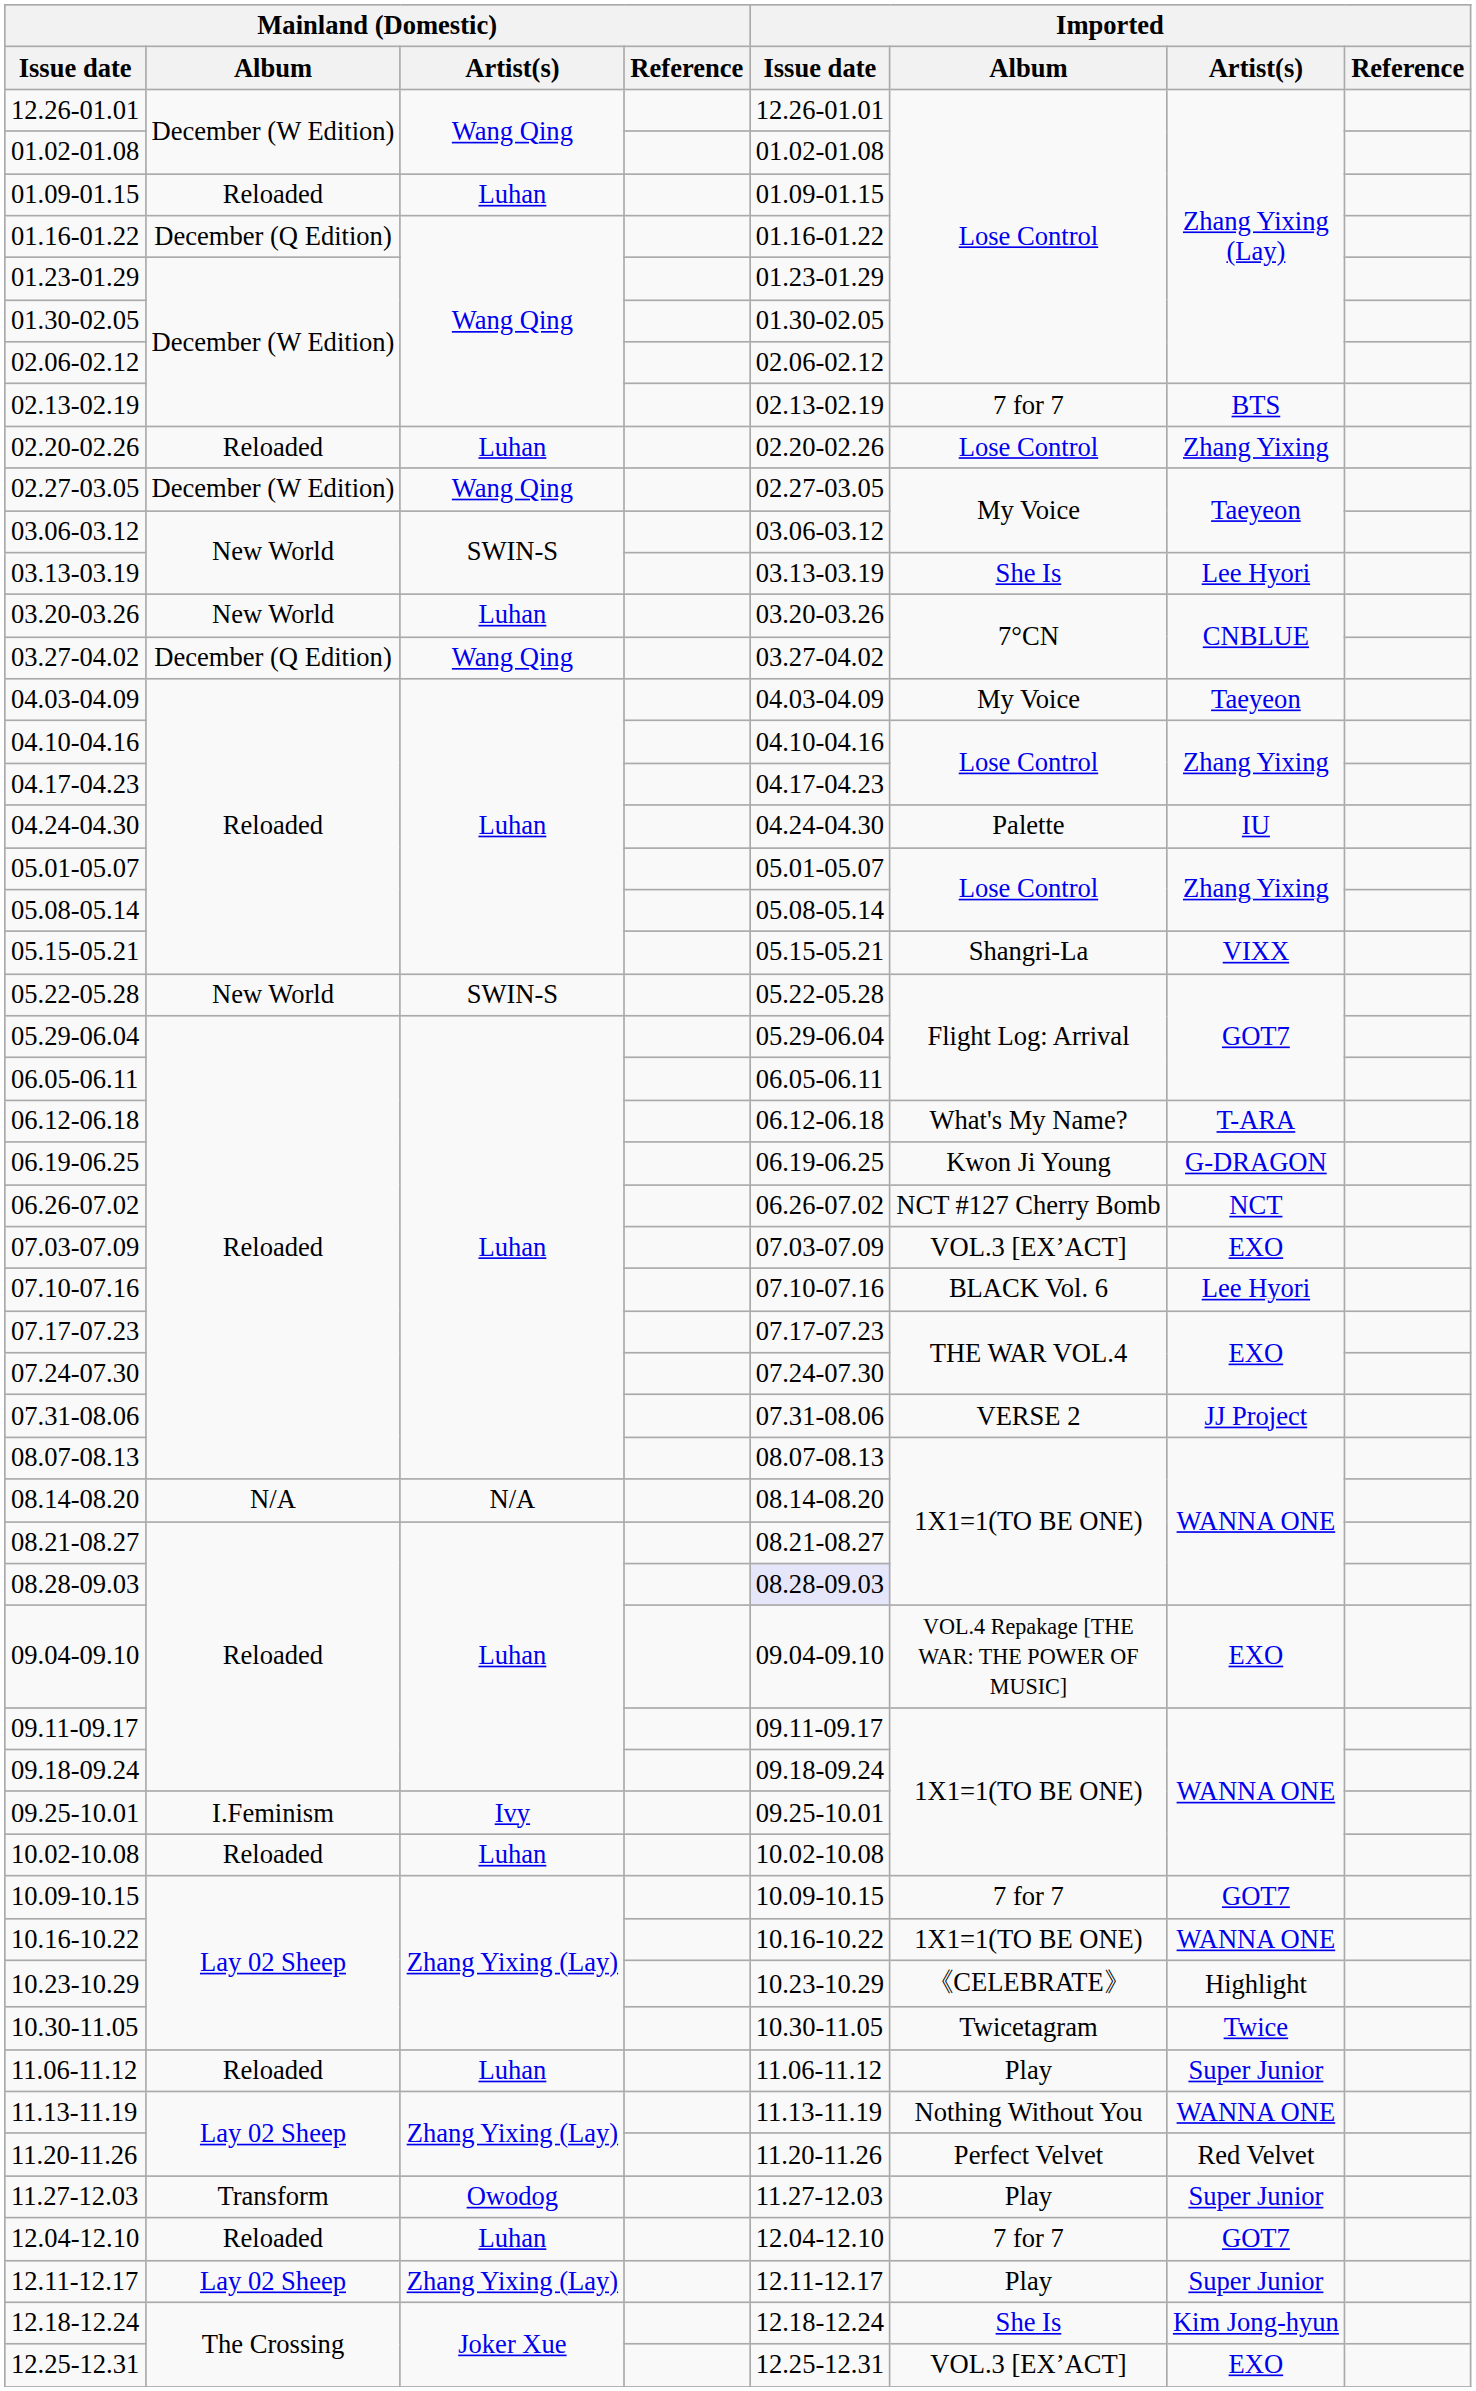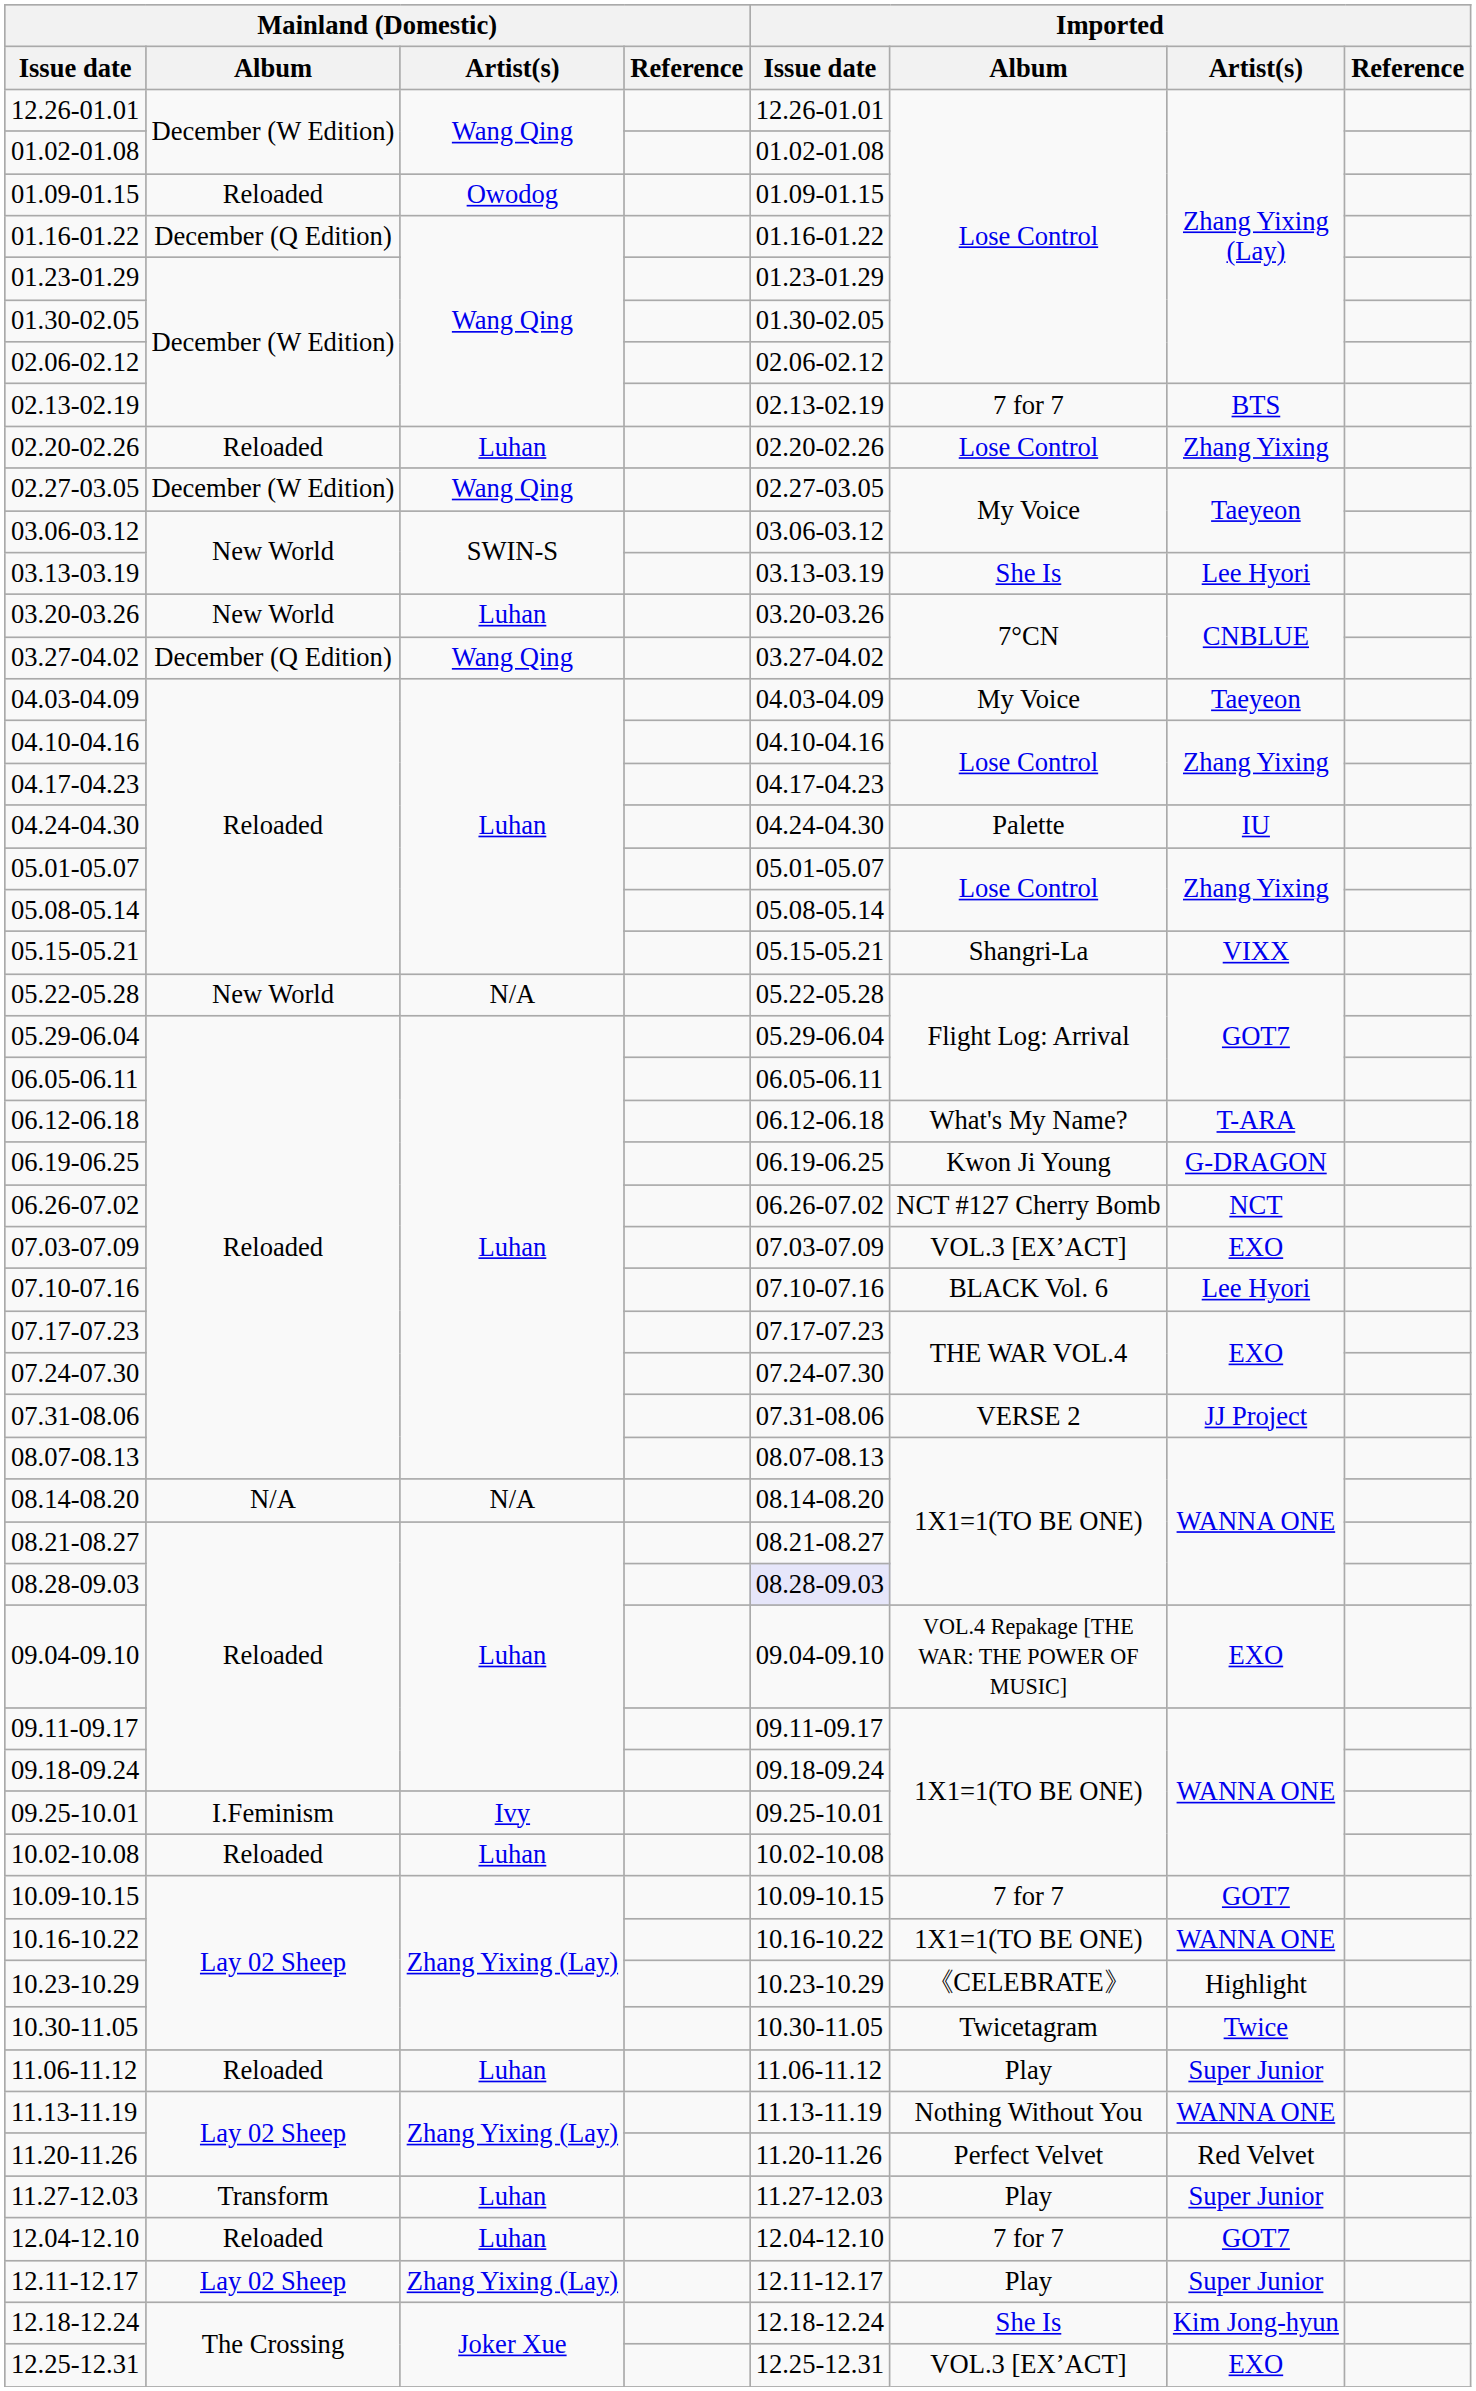(512, 194) Luhan -> (512, 194) Owodog
(512, 994) SWIN-S -> (512, 994) N/A
(512, 2196) Owodog -> (512, 2196) Luhan
